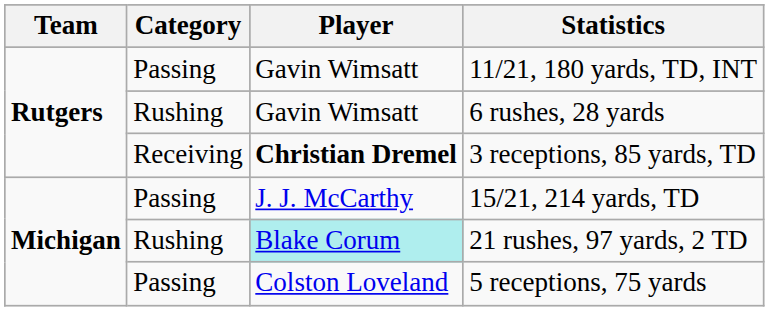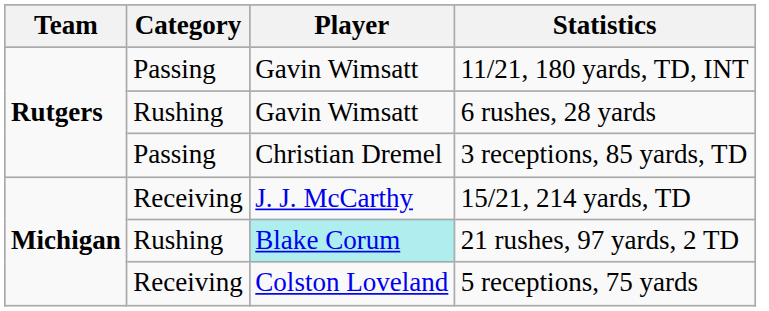(188, 154) Receiving -> (175, 154) Passing
(356, 154) bold -> (349, 154) normal
(175, 197) Passing -> (188, 197) Receiving
(175, 283) Passing -> (188, 283) Receiving
